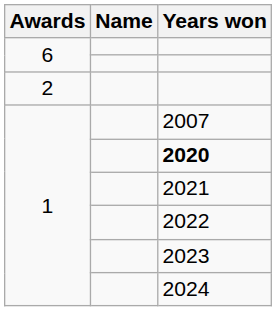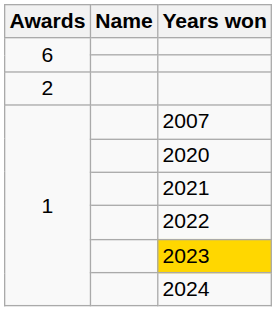(186, 155) bold -> (186, 155) normal
(186, 255) no background -> (186, 255) gold background
